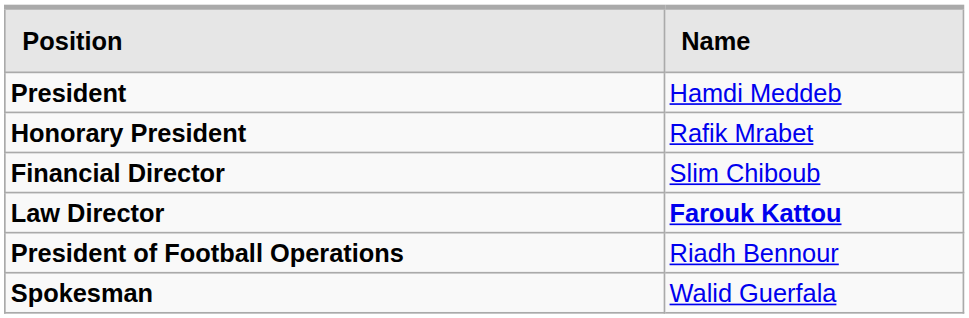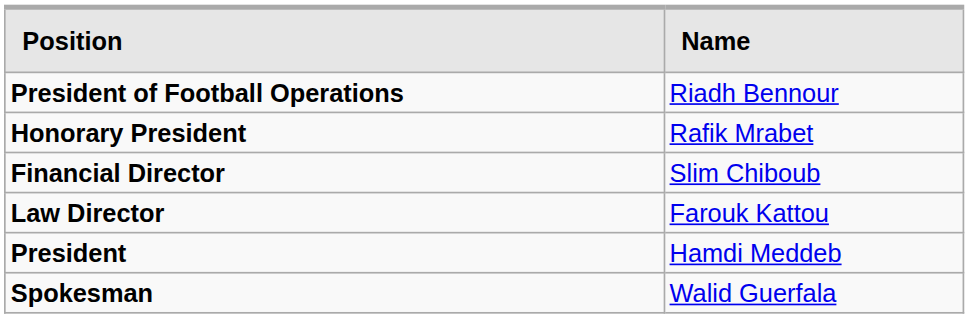rows swapped: (69, 92) <-> (207, 253)
(756, 213) bold -> (749, 213) normal
